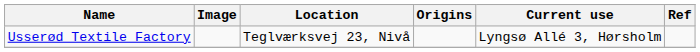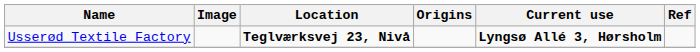(327, 37) normal -> (327, 37) bold
(570, 37) normal -> (570, 37) bold
